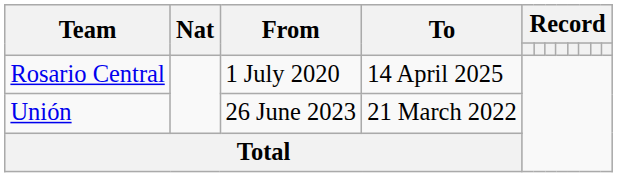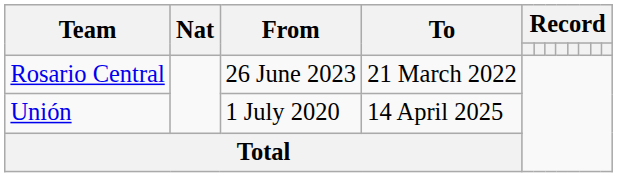(283, 74) 1 July 2020 -> (291, 74) 26 June 2023
(435, 74) 14 April 2025 -> (442, 74) 21 March 2022
(291, 112) 26 June 2023 -> (283, 112) 1 July 2020
(442, 112) 21 March 2022 -> (435, 112) 14 April 2025
